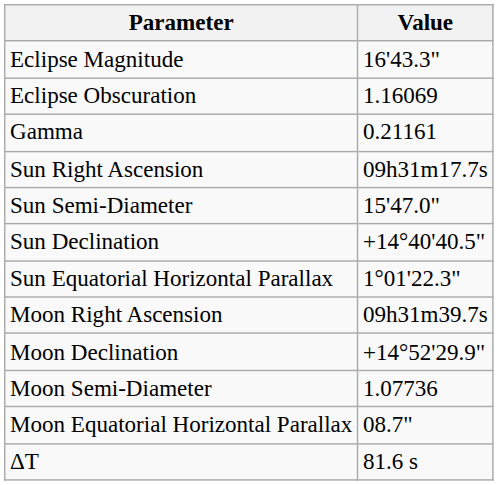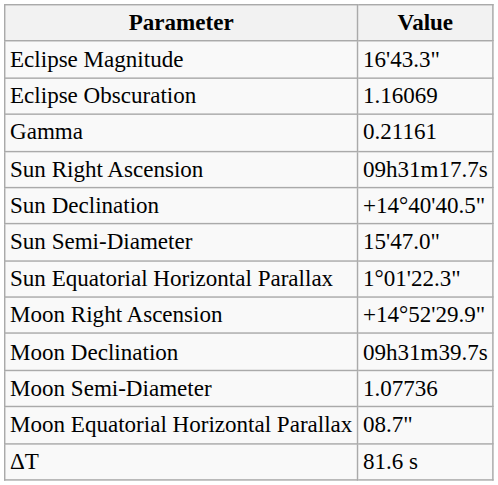rows swapped: (85, 242) <-> (101, 205)
(425, 315) 09h31m39.7s -> (424, 315) +14°52'29.9"
(424, 351) +14°52'29.9" -> (425, 351) 09h31m39.7s
